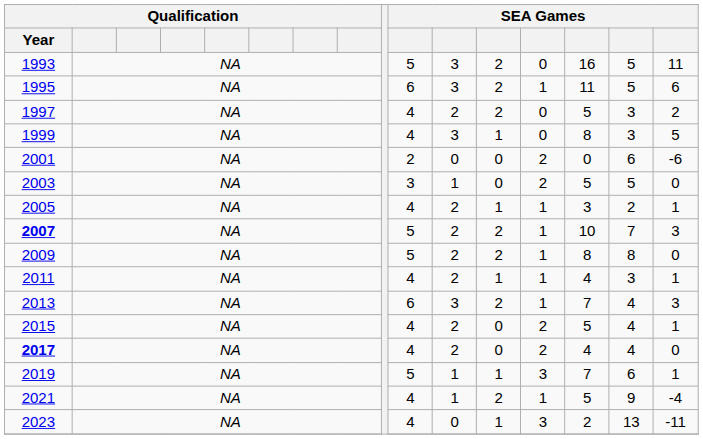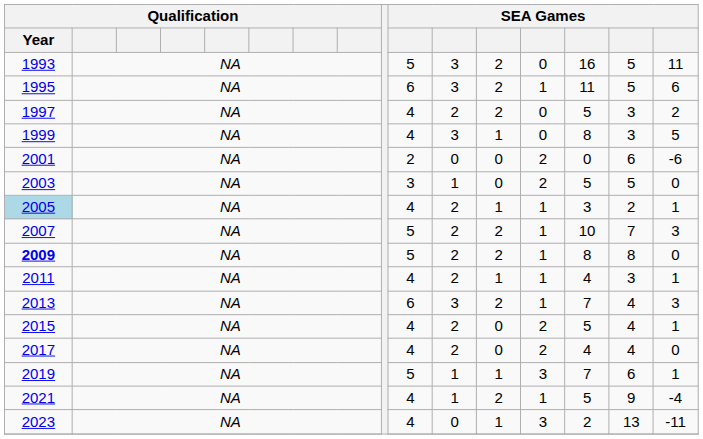(38, 207) no background -> (38, 207) lightblue background
(38, 231) bold -> (38, 231) normal
(38, 254) normal -> (38, 254) bold
(38, 350) bold -> (38, 350) normal
